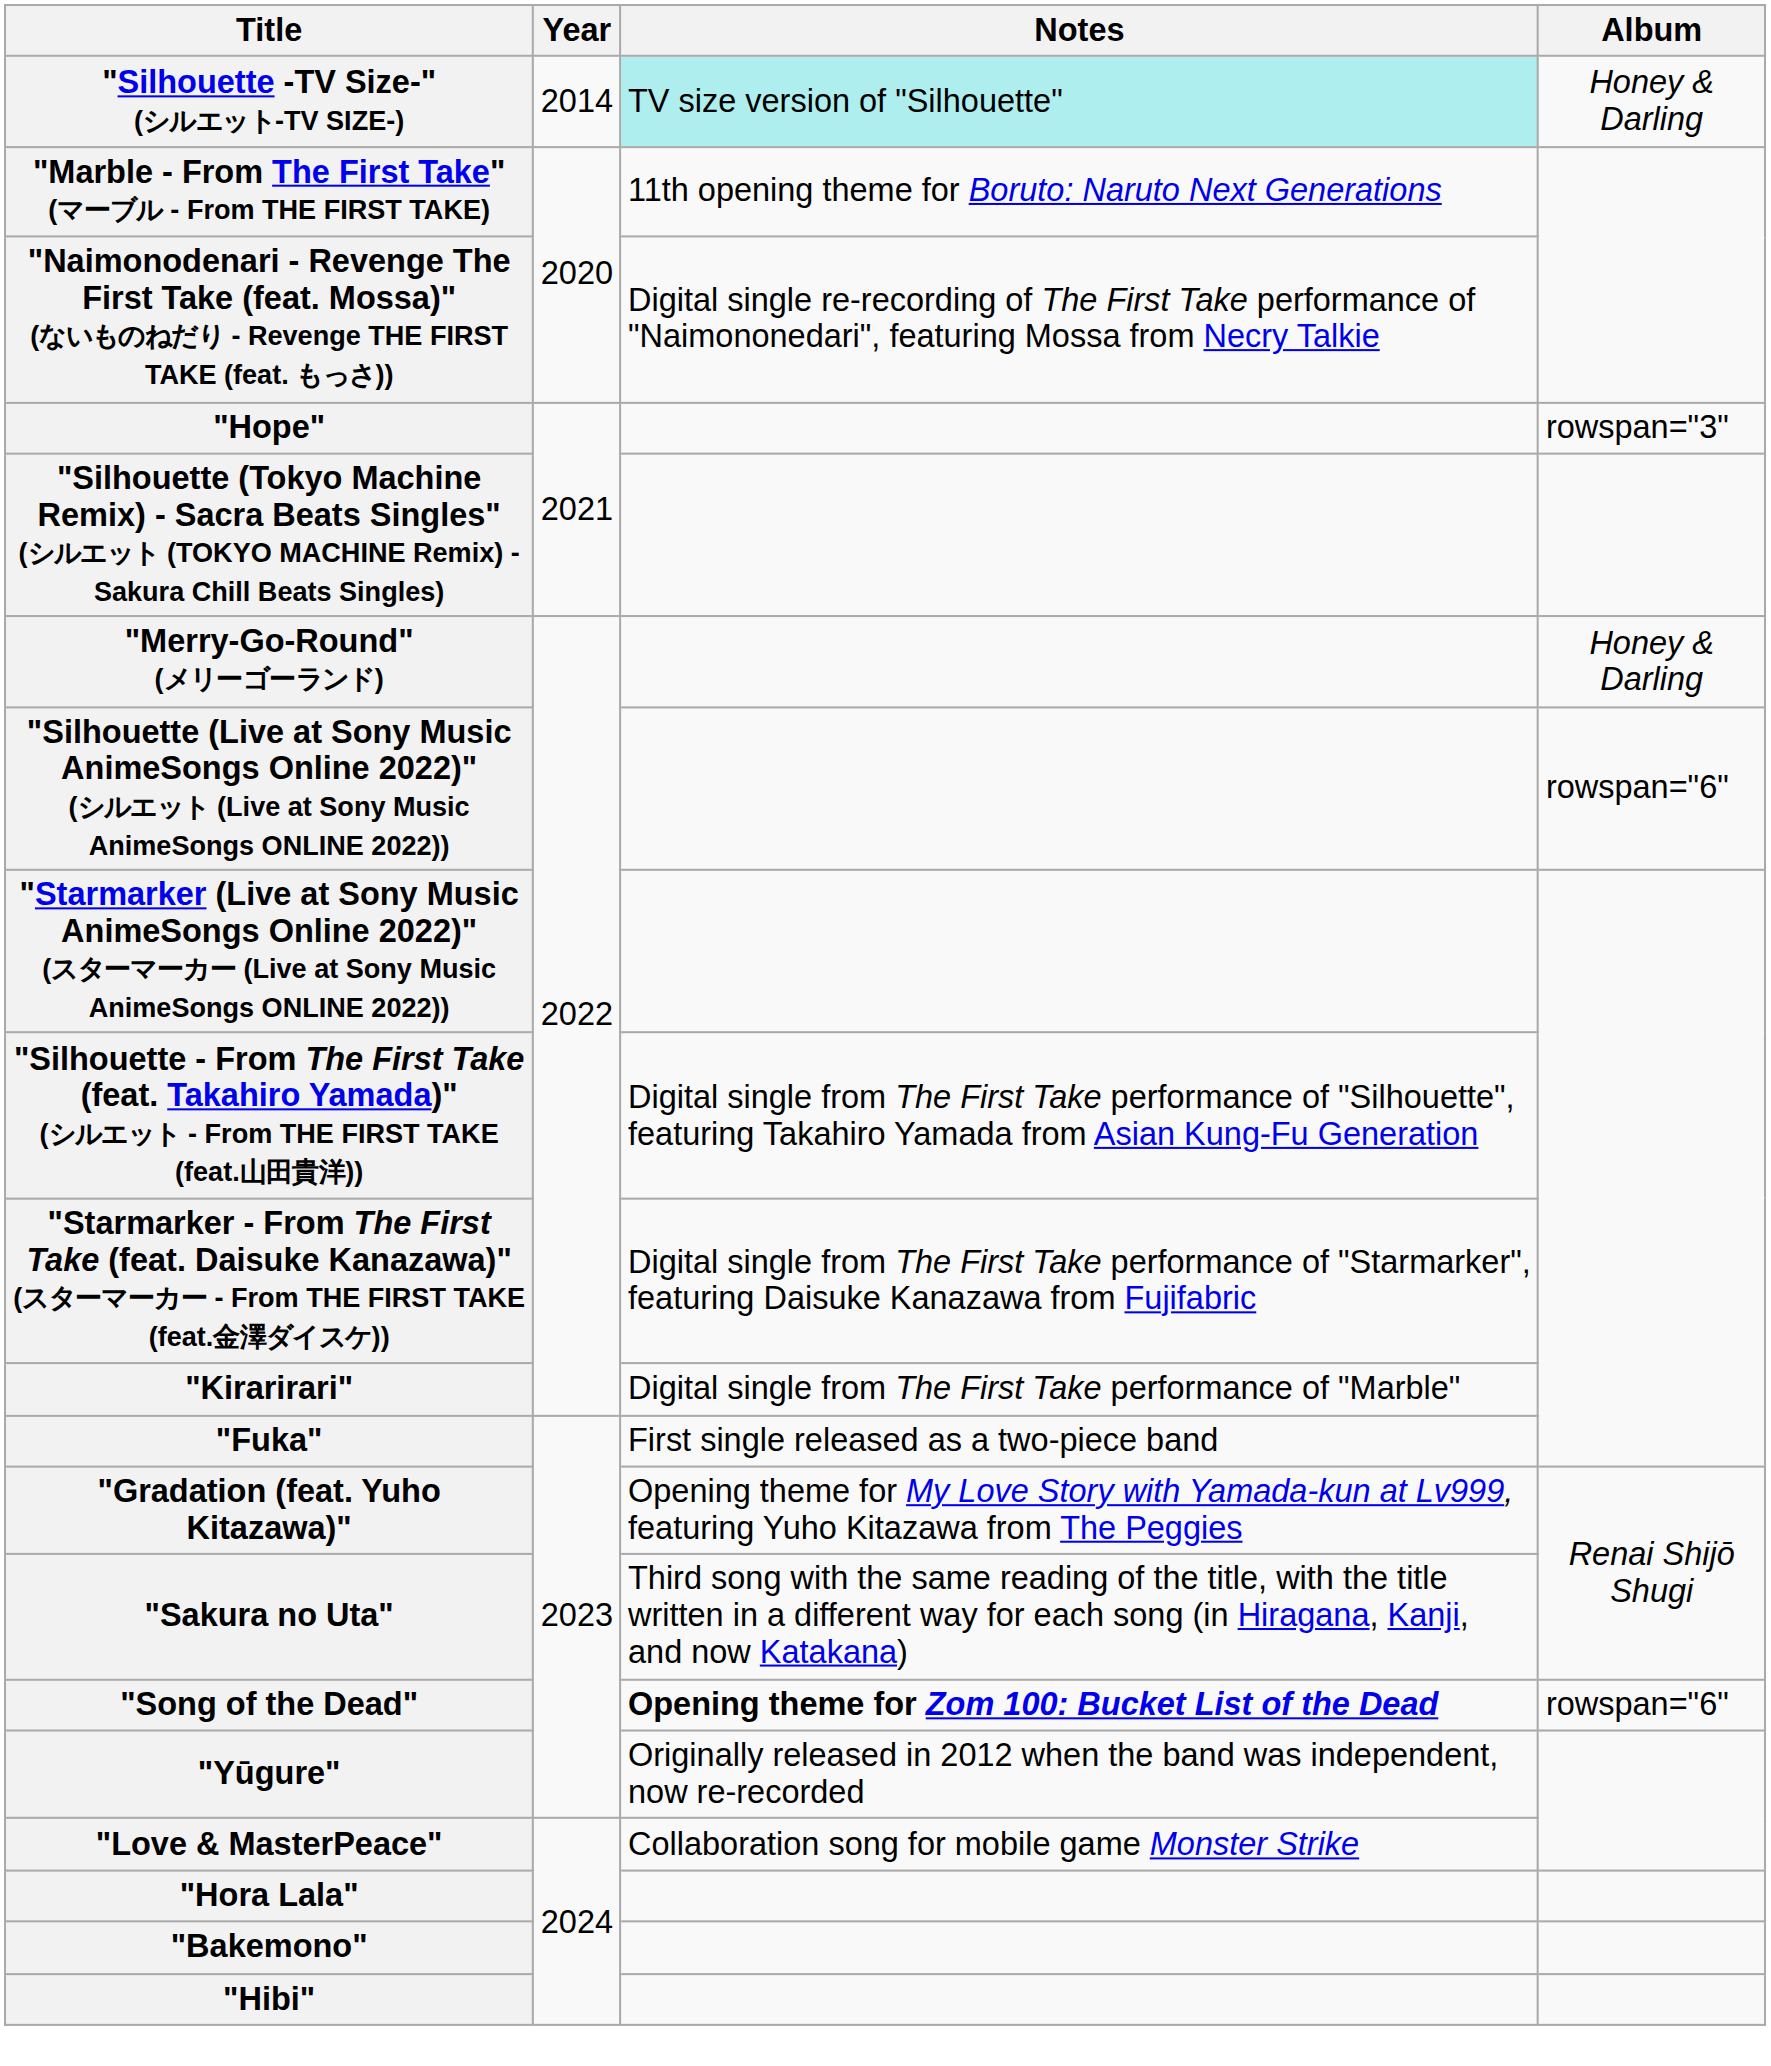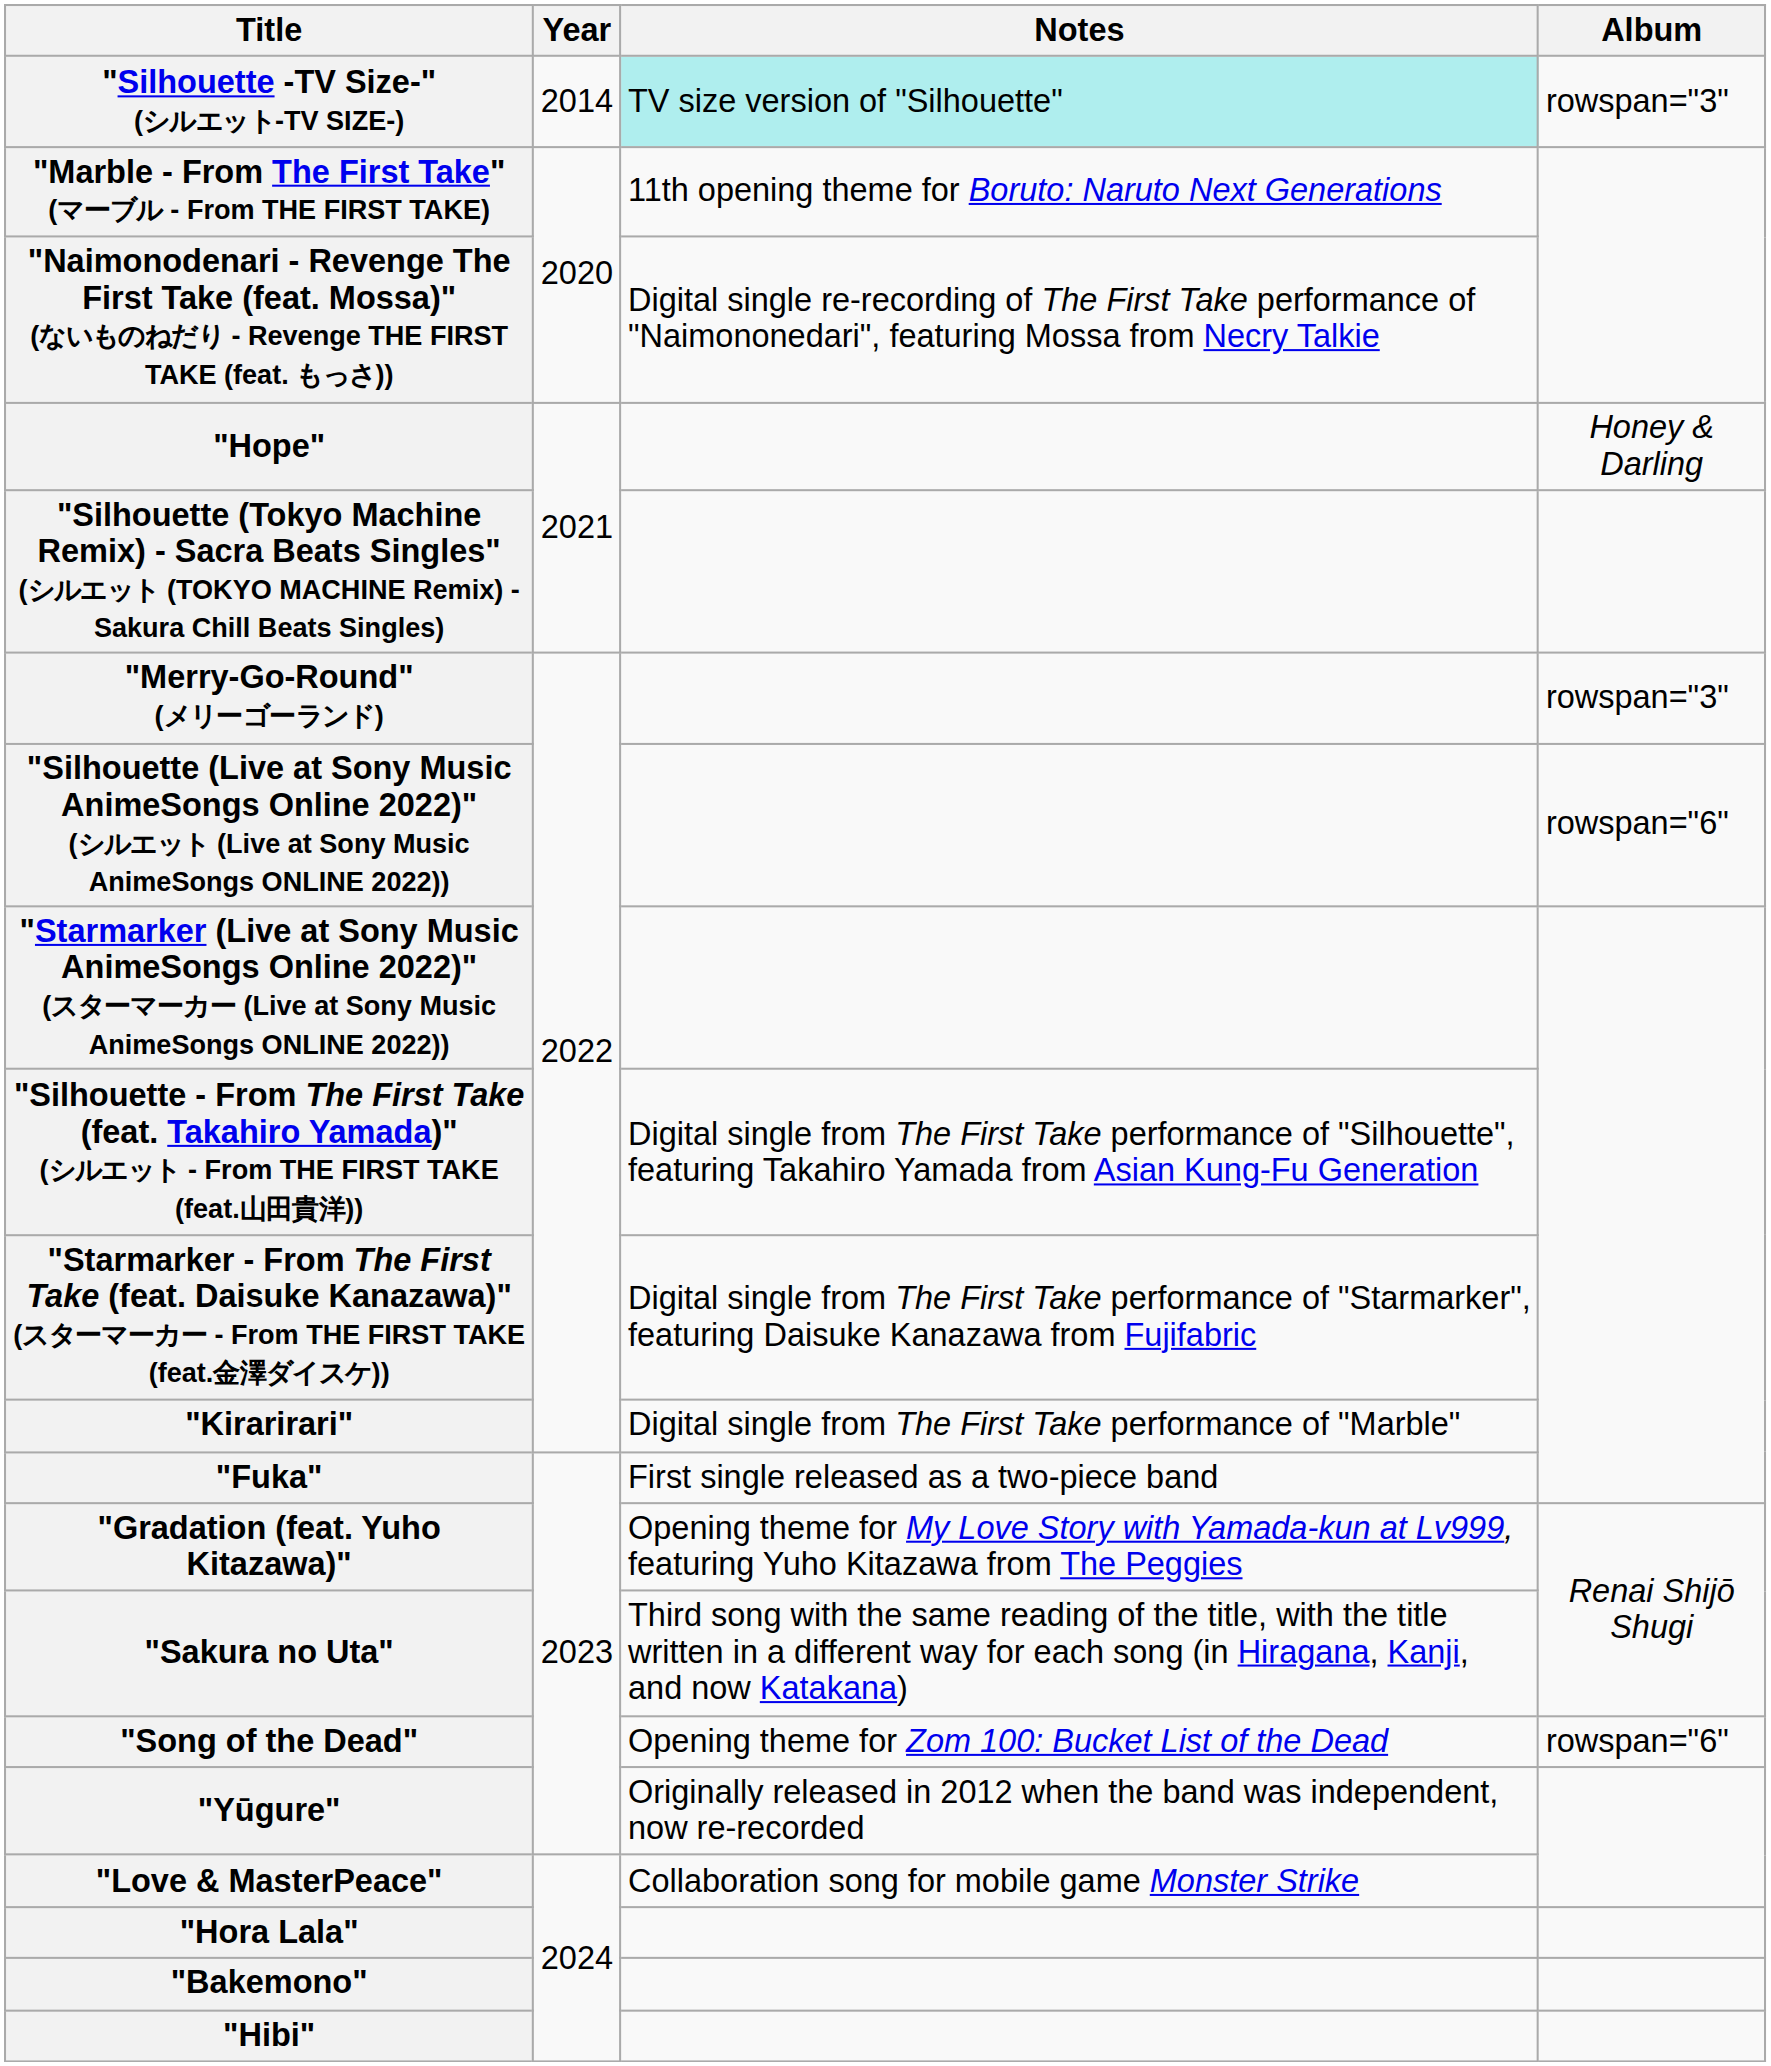(1652, 101) Honey & Darling -> (1637, 101) rowspan="3"
(1637, 427) rowspan="3" -> (1652, 445) Honey & Darling
(1652, 661) Honey & Darling -> (1637, 697) rowspan="3"
(1033, 1704) bold -> (1008, 1740) normal
